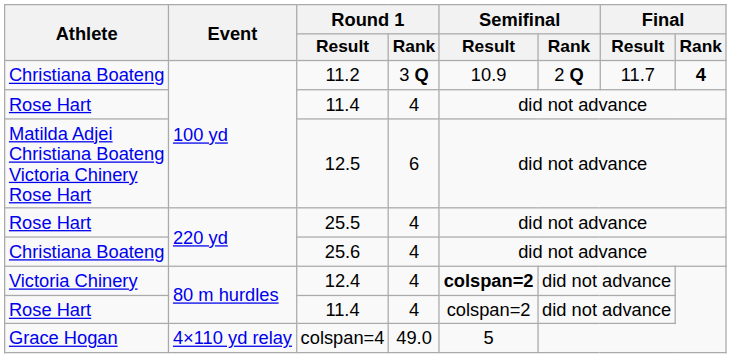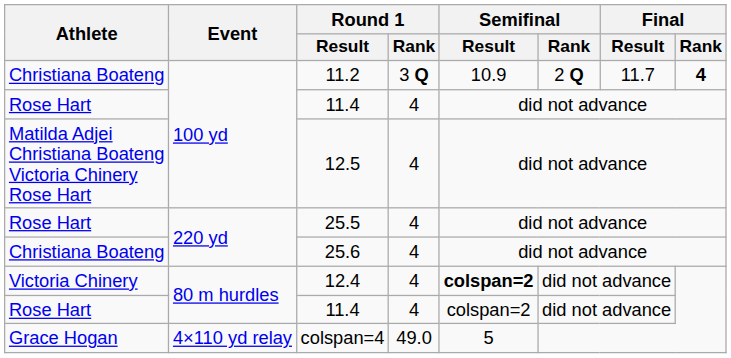(414, 164) 6 -> (414, 164) 4
